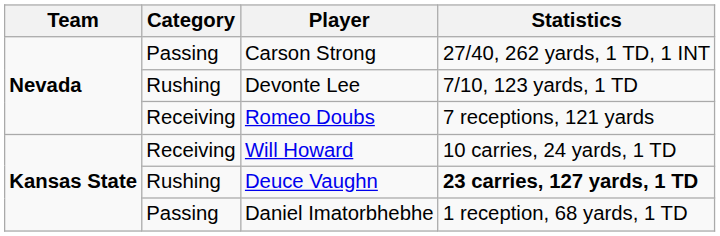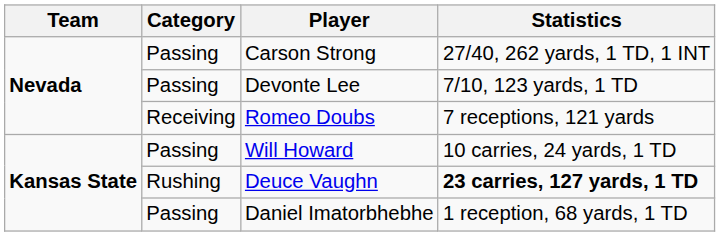(184, 85) Rushing -> (182, 85) Passing
(191, 149) Receiving -> (182, 149) Passing
